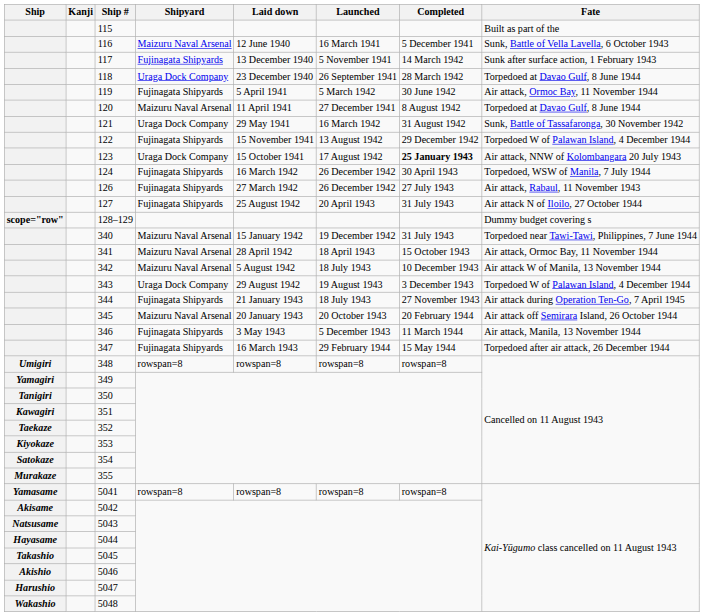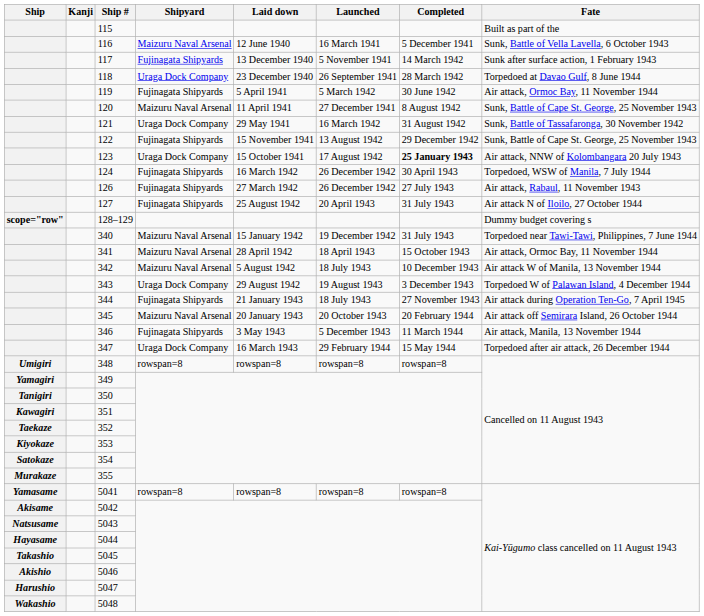(562, 108) Torpedoed at Davao Gulf, 8 June 1944 -> (590, 108) Sunk, Battle of Cape St. George, 25 November 1943
(587, 140) Torpedoed W of Palawan Island, 4 December 1944 -> (590, 140) Sunk, Battle of Cape St. George, 25 November 1943
(180, 348) Fujinagata Shipyards -> (183, 348) Uraga Dock Company
